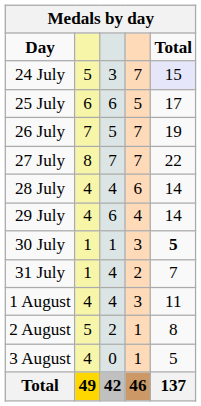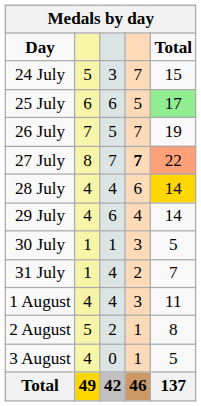(173, 75) lavender background -> (173, 75) no background
(173, 103) no background -> (173, 103) lightgreen background
(138, 160) normal -> (138, 160) bold
(173, 160) no background -> (173, 160) lightsalmon background
(173, 188) no background -> (173, 188) gold background
(173, 244) bold -> (173, 244) normal
